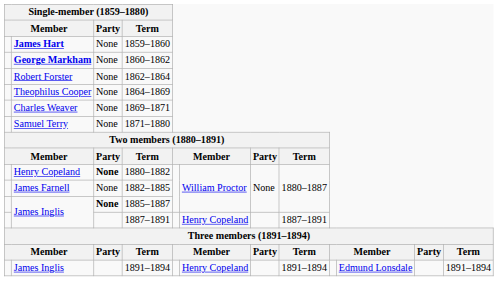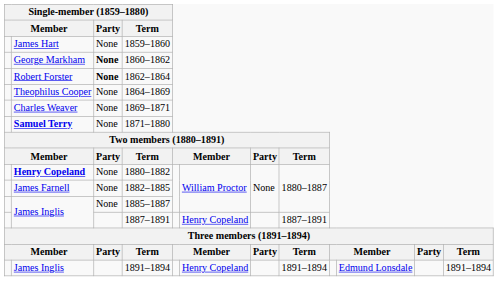(39, 44) bold -> (36, 44) normal
(53, 60) bold -> (49, 60) normal
(107, 60) normal -> (107, 60) bold
(107, 76) normal -> (107, 76) bold
(41, 124) normal -> (43, 124) bold
(47, 172) normal -> (50, 172) bold
(107, 172) bold -> (107, 172) normal
(107, 204) bold -> (107, 204) normal
